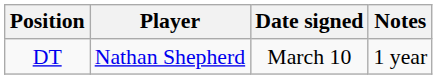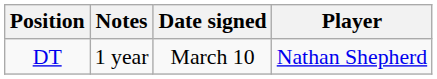columns swapped: (170, 21) <-> (400, 21)
